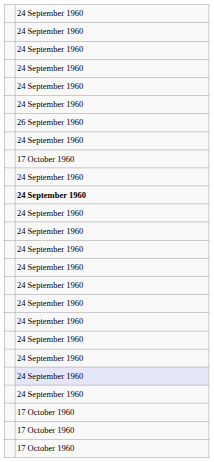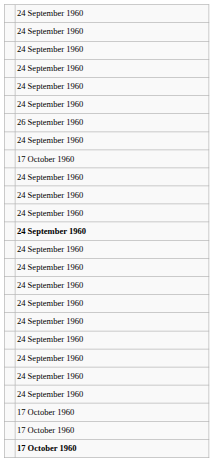(51, 195) bold -> (50, 195) normal
(50, 231) normal -> (51, 231) bold
(50, 376) lavender background -> (50, 376) no background
(46, 448) normal -> (47, 448) bold
